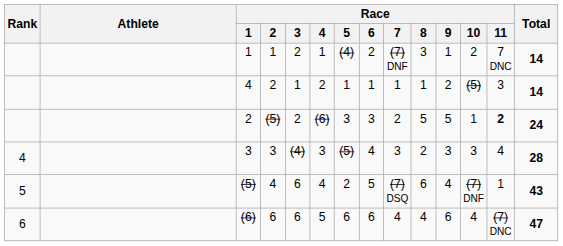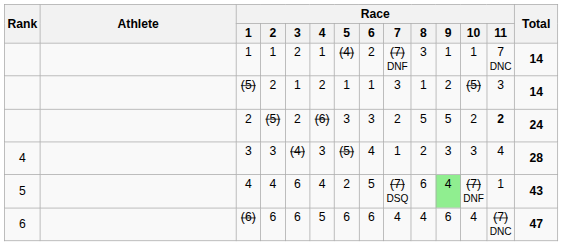(474, 59) 2 -> (474, 59) 1
(248, 92) 4 -> (248, 92) (5)
(397, 92) 1 -> (397, 92) 3
(474, 125) 1 -> (474, 125) 2
(397, 158) 3 -> (397, 158) 1
(248, 191) (5) -> (248, 191) 4
(448, 191) no background -> (448, 191) lightgreen background
